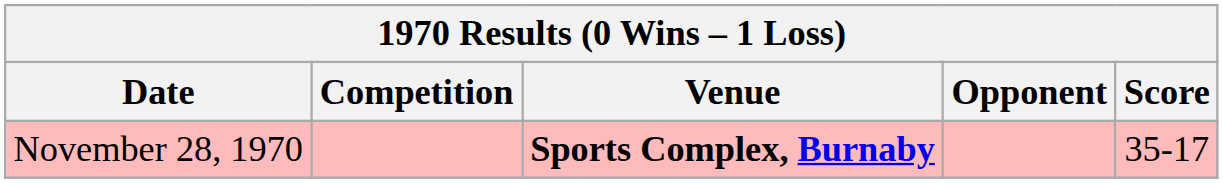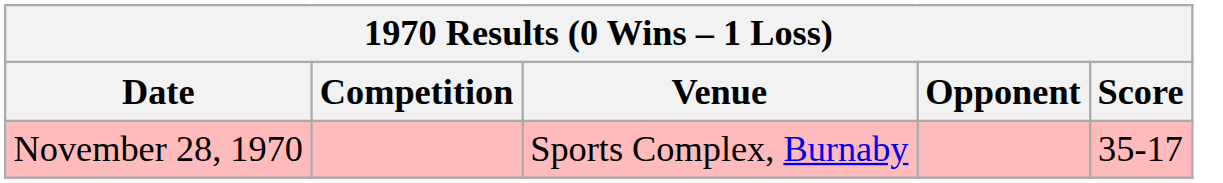(732, 148) bold -> (719, 148) normal
